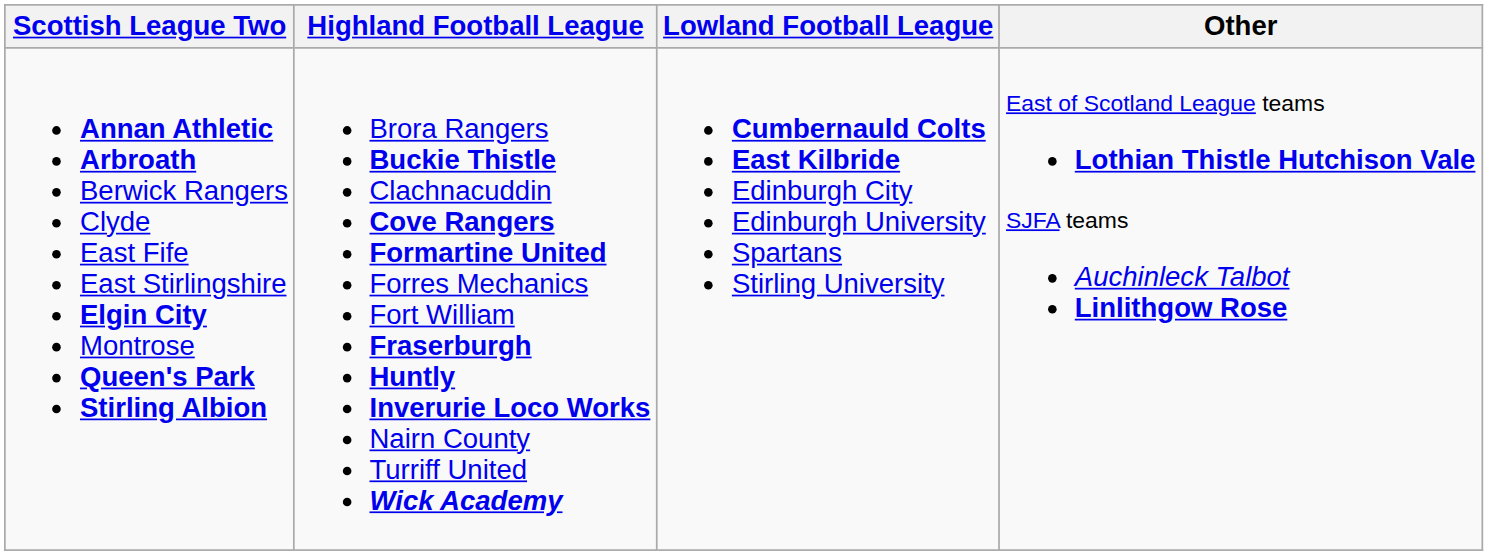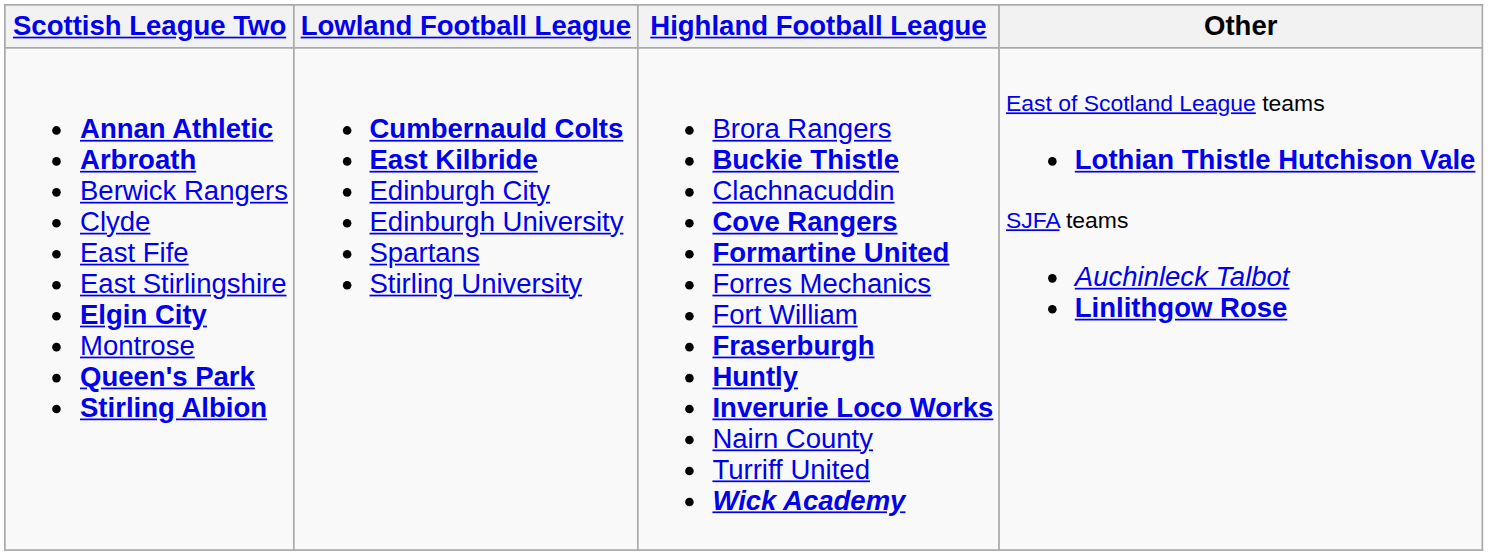columns swapped: (476, 26) <-> (828, 26)
